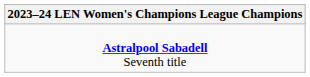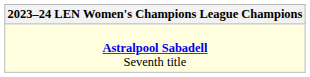(155, 55) no background -> (155, 55) lightyellow background
